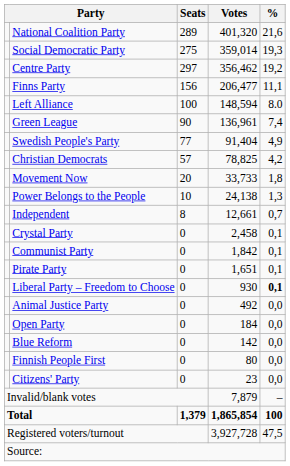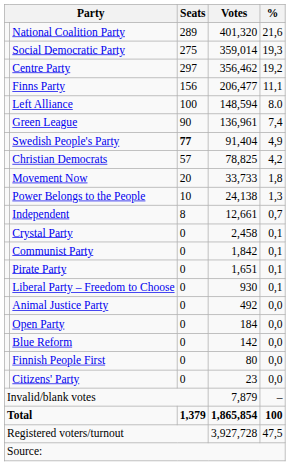(186, 141) normal -> (186, 141) bold
(275, 287) bold -> (275, 287) normal
